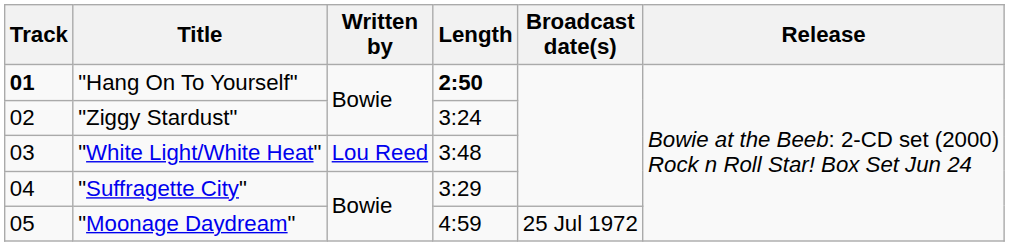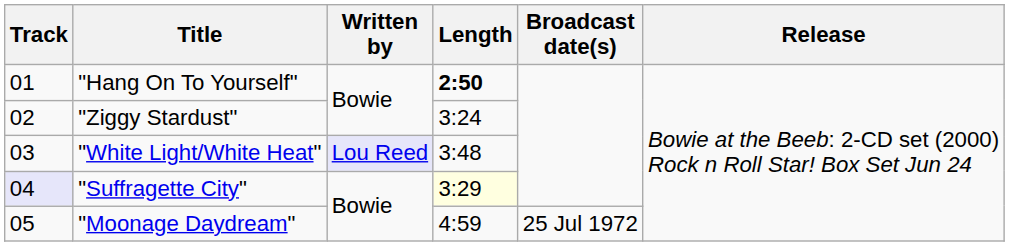(22, 82) bold -> (22, 82) normal
(380, 152) no background -> (380, 152) lavender background
(22, 188) no background -> (22, 188) lavender background
(460, 188) no background -> (460, 188) lightyellow background
